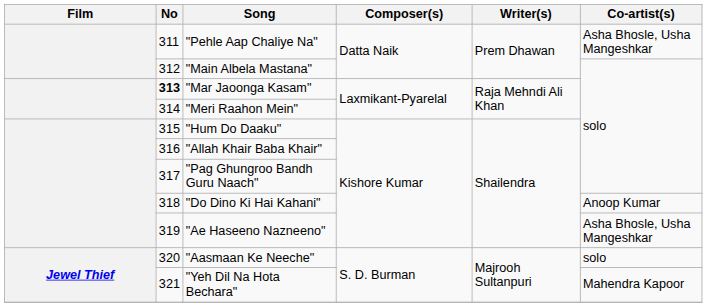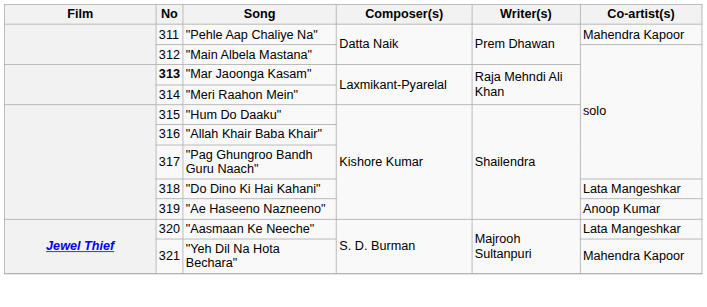(637, 41) Asha Bhosle, Usha Mangeshkar -> (634, 34) Mahendra Kapoor
(622, 203) Anoop Kumar -> (632, 189) Lata Mangeshkar
(637, 230) Asha Bhosle, Usha Mangeshkar -> (622, 209) Anoop Kumar
(595, 257) solo -> (632, 229) Lata Mangeshkar
